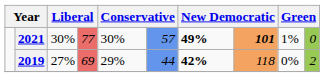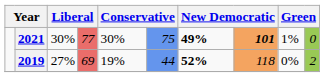(168, 38) 57 -> (168, 38) 75
(113, 60) 29% -> (113, 60) 19%
(194, 60) 42% -> (194, 60) 52%
